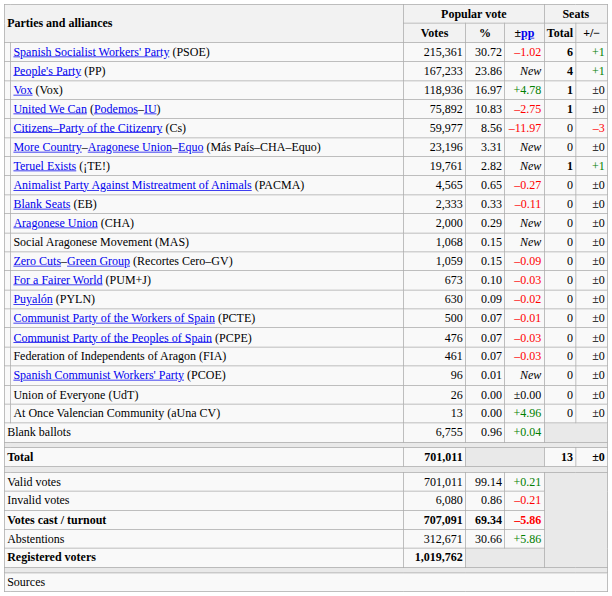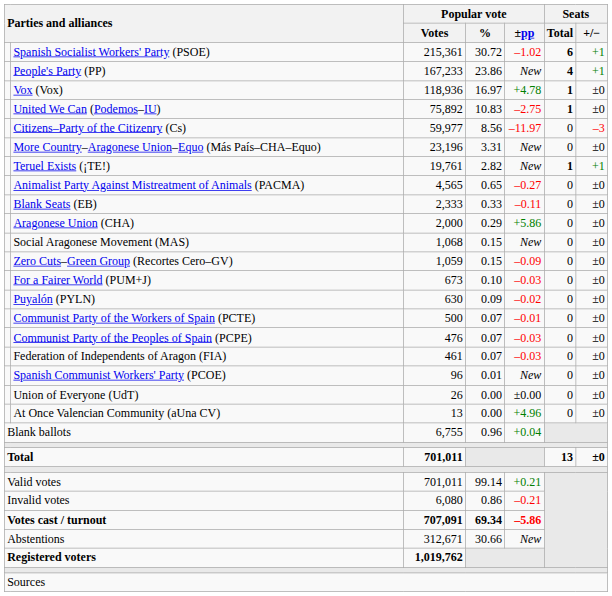(531, 223) New -> (527, 223) +5.86
(527, 538) +5.86 -> (531, 538) New
